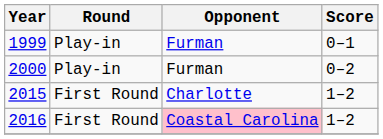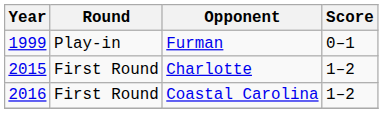- row: (27, 69)
(242, 121) pink background -> (242, 95) no background
